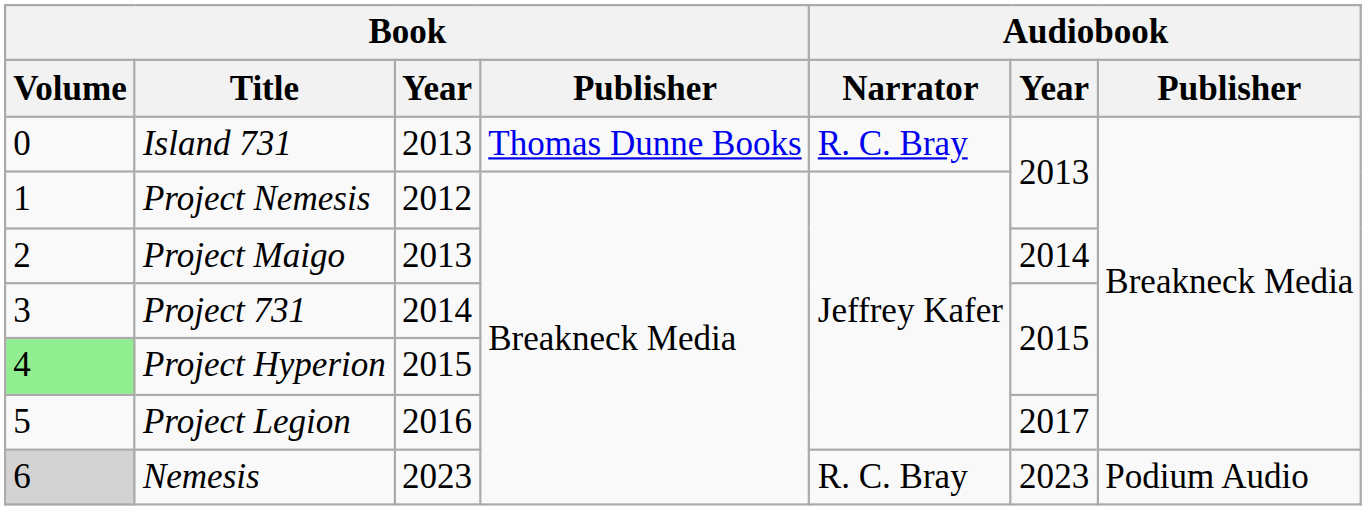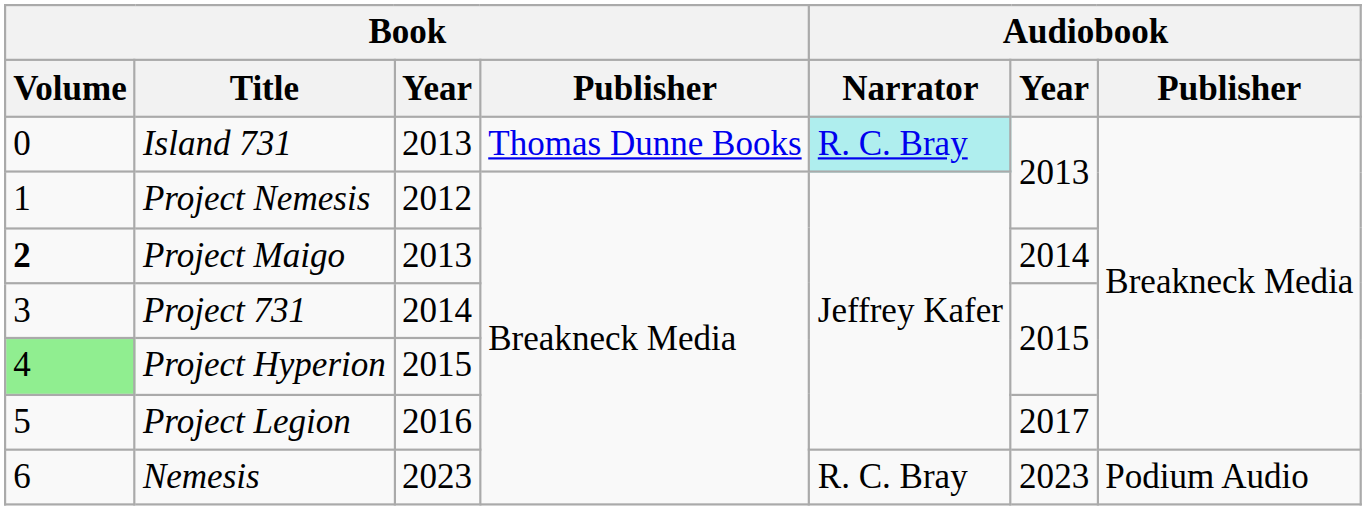(893, 143) no background -> (893, 143) paleturquoise background
(22, 254) normal -> (22, 254) bold
(22, 476) lightgrey background -> (22, 476) no background
